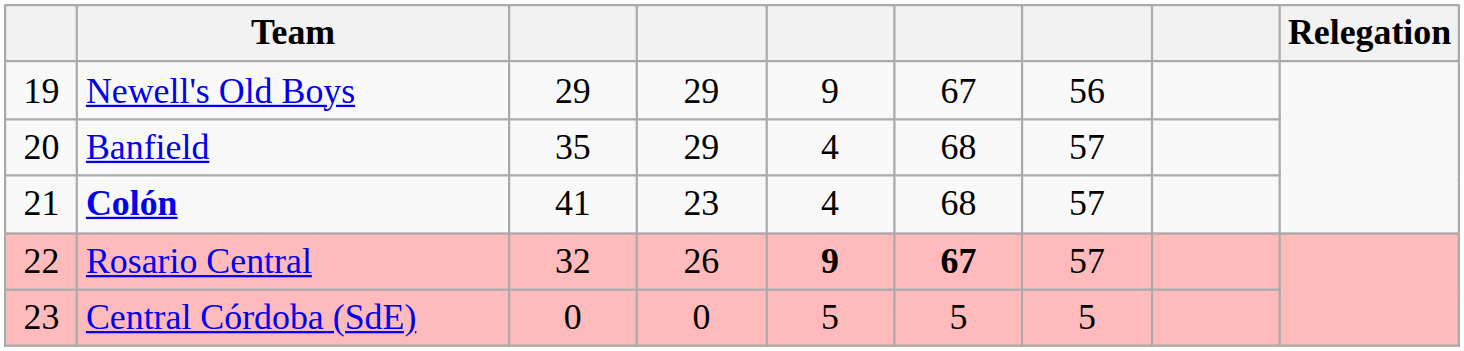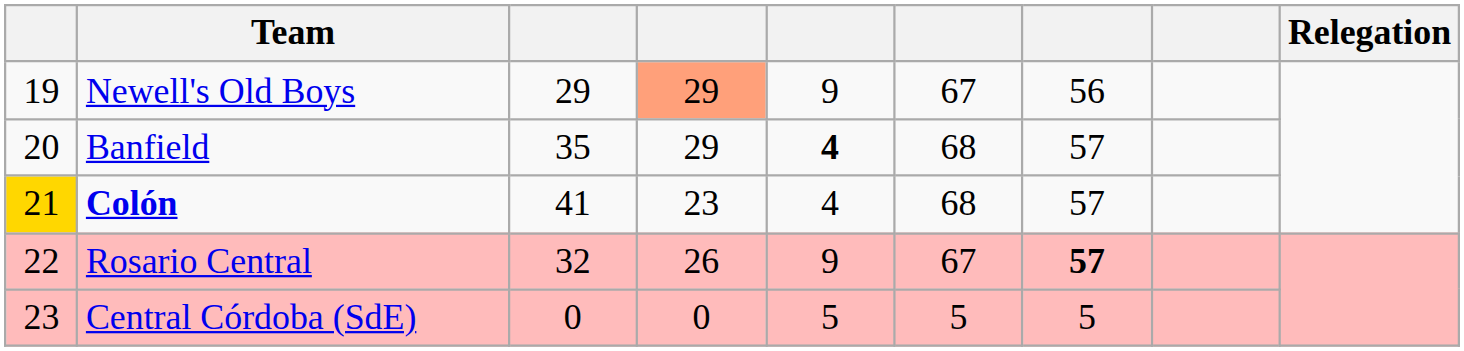(701, 89) no background -> (701, 89) lightsalmon background
(830, 146) normal -> (830, 146) bold
(41, 203) no background -> (41, 203) gold background
(830, 260) bold -> (830, 260) normal
(958, 260) bold -> (958, 260) normal
(1087, 260) normal -> (1087, 260) bold
